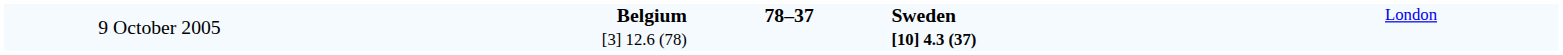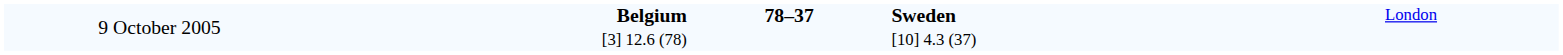(934, 39) bold -> (934, 39) normal
